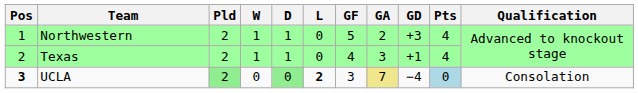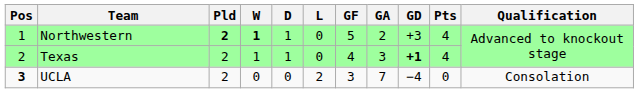(225, 36) normal -> (225, 36) bold
(256, 36) normal -> (256, 36) bold
(414, 56) normal -> (414, 56) bold
(225, 77) lightgreen background -> (225, 77) no background
(288, 77) lightgreen background -> (288, 77) no background
(319, 77) bold -> (319, 77) normal
(382, 77) khaki background -> (382, 77) no background
(446, 77) lightblue background -> (446, 77) no background
